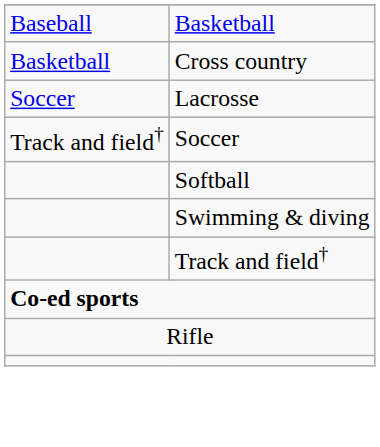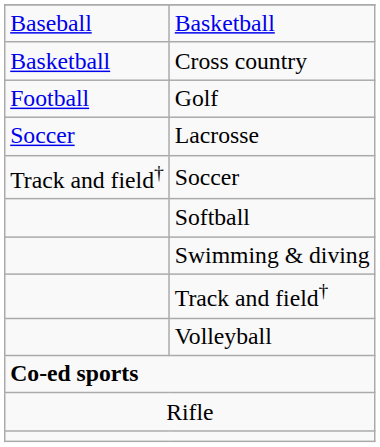+ row: (197, 98)
+ row: (223, 336)
